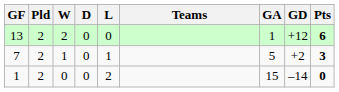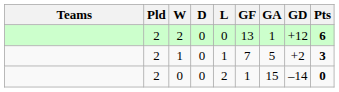columns swapped: (189, 14) <-> (16, 14)
